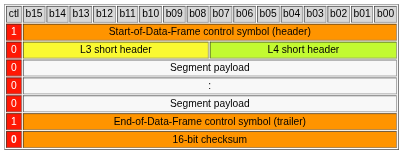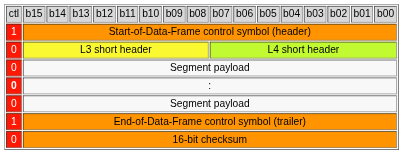(14, 86) normal -> (14, 86) bold
(14, 139) bold -> (14, 139) normal
